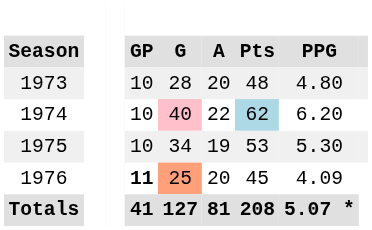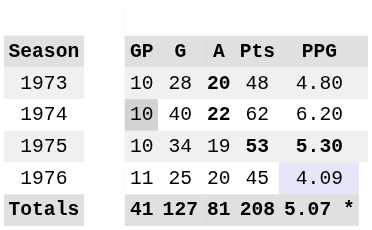(219, 83) normal -> (219, 83) bold
(142, 115) no background -> (142, 115) lightgrey background
(180, 115) pink background -> (180, 115) no background
(219, 115) normal -> (219, 115) bold
(257, 115) lightblue background -> (257, 115) no background
(257, 147) normal -> (257, 147) bold
(319, 147) normal -> (319, 147) bold
(142, 178) bold -> (142, 178) normal
(180, 178) lightsalmon background -> (180, 178) no background
(319, 178) no background -> (319, 178) lavender background
